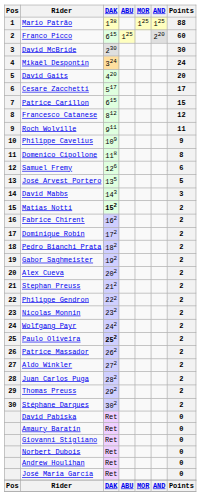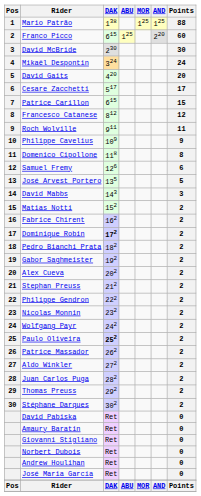(111, 207) bold -> (111, 207) normal
(111, 234) normal -> (111, 234) bold
